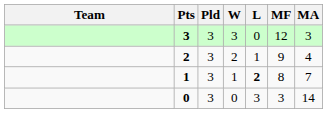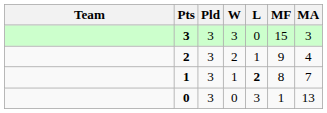(281, 35) 12 -> (281, 35) 15
(281, 98) 3 -> (281, 98) 1
(308, 98) 14 -> (308, 98) 13
